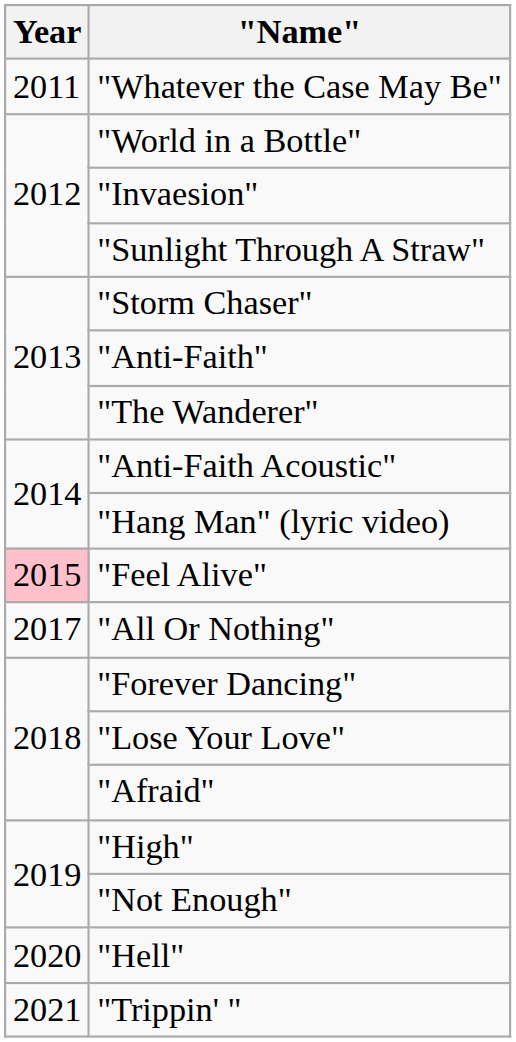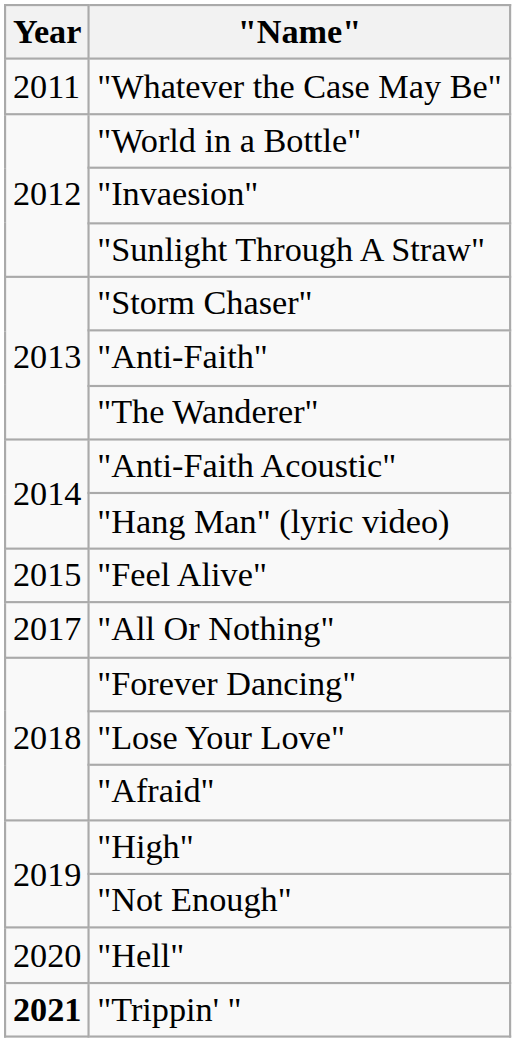(47, 574) pink background -> (47, 574) no background
(47, 1009) normal -> (47, 1009) bold
